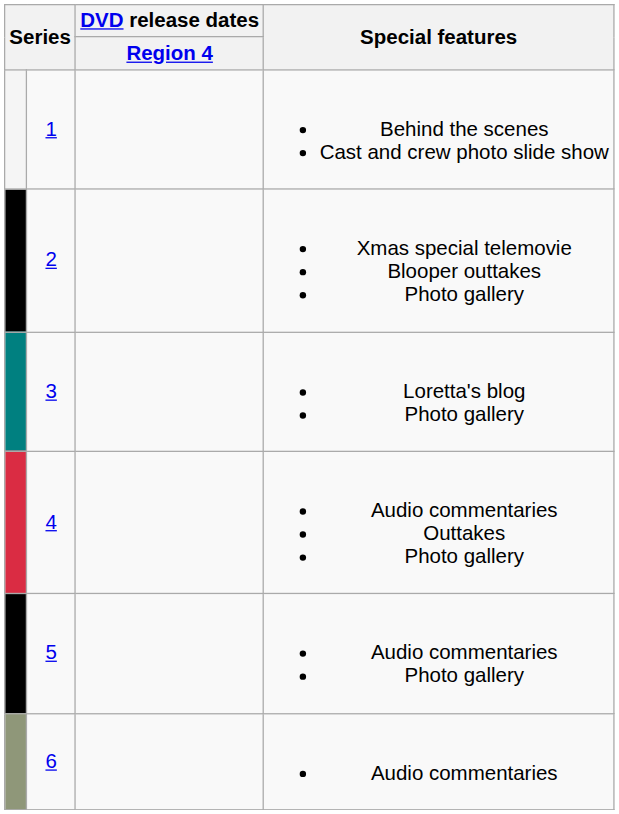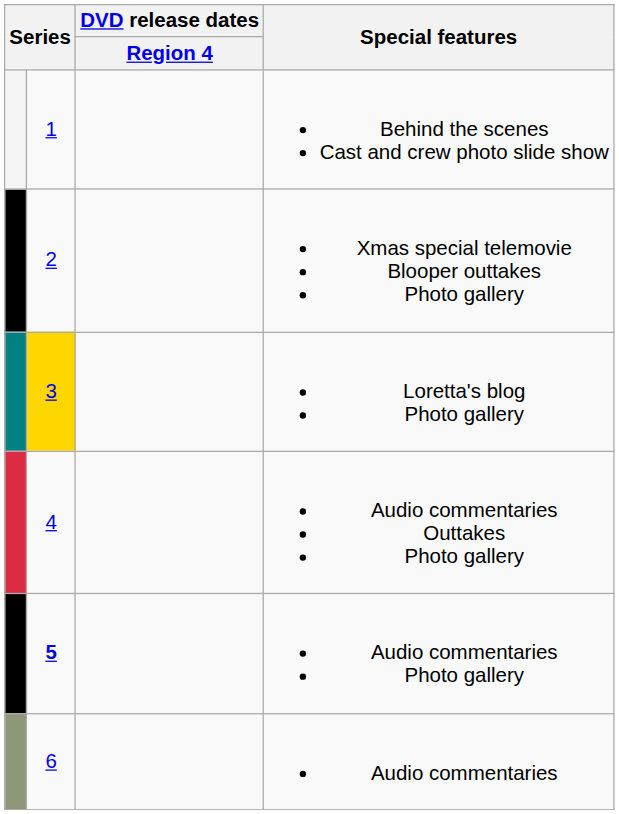(51, 391) no background -> (51, 391) gold background
(51, 653) normal -> (51, 653) bold
